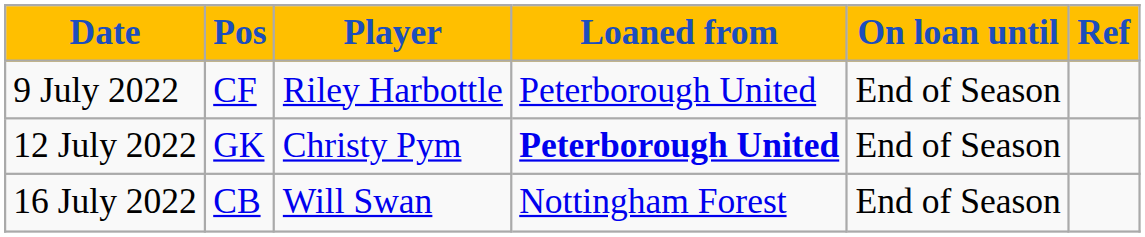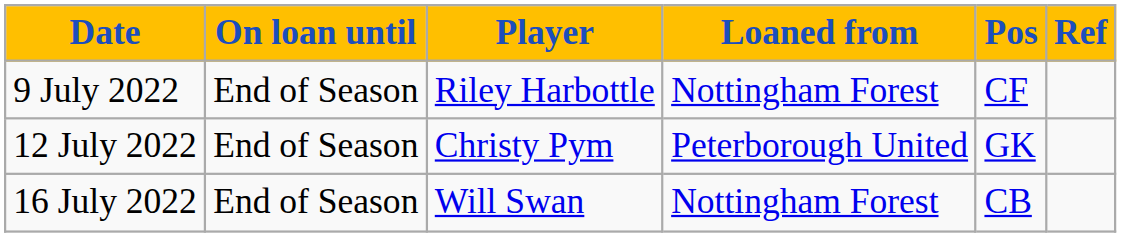columns swapped: (240, 32) <-> (958, 32)
(668, 88) Peterborough United -> (805, 88) Nottingham Forest
(679, 145) bold -> (820, 145) normal
